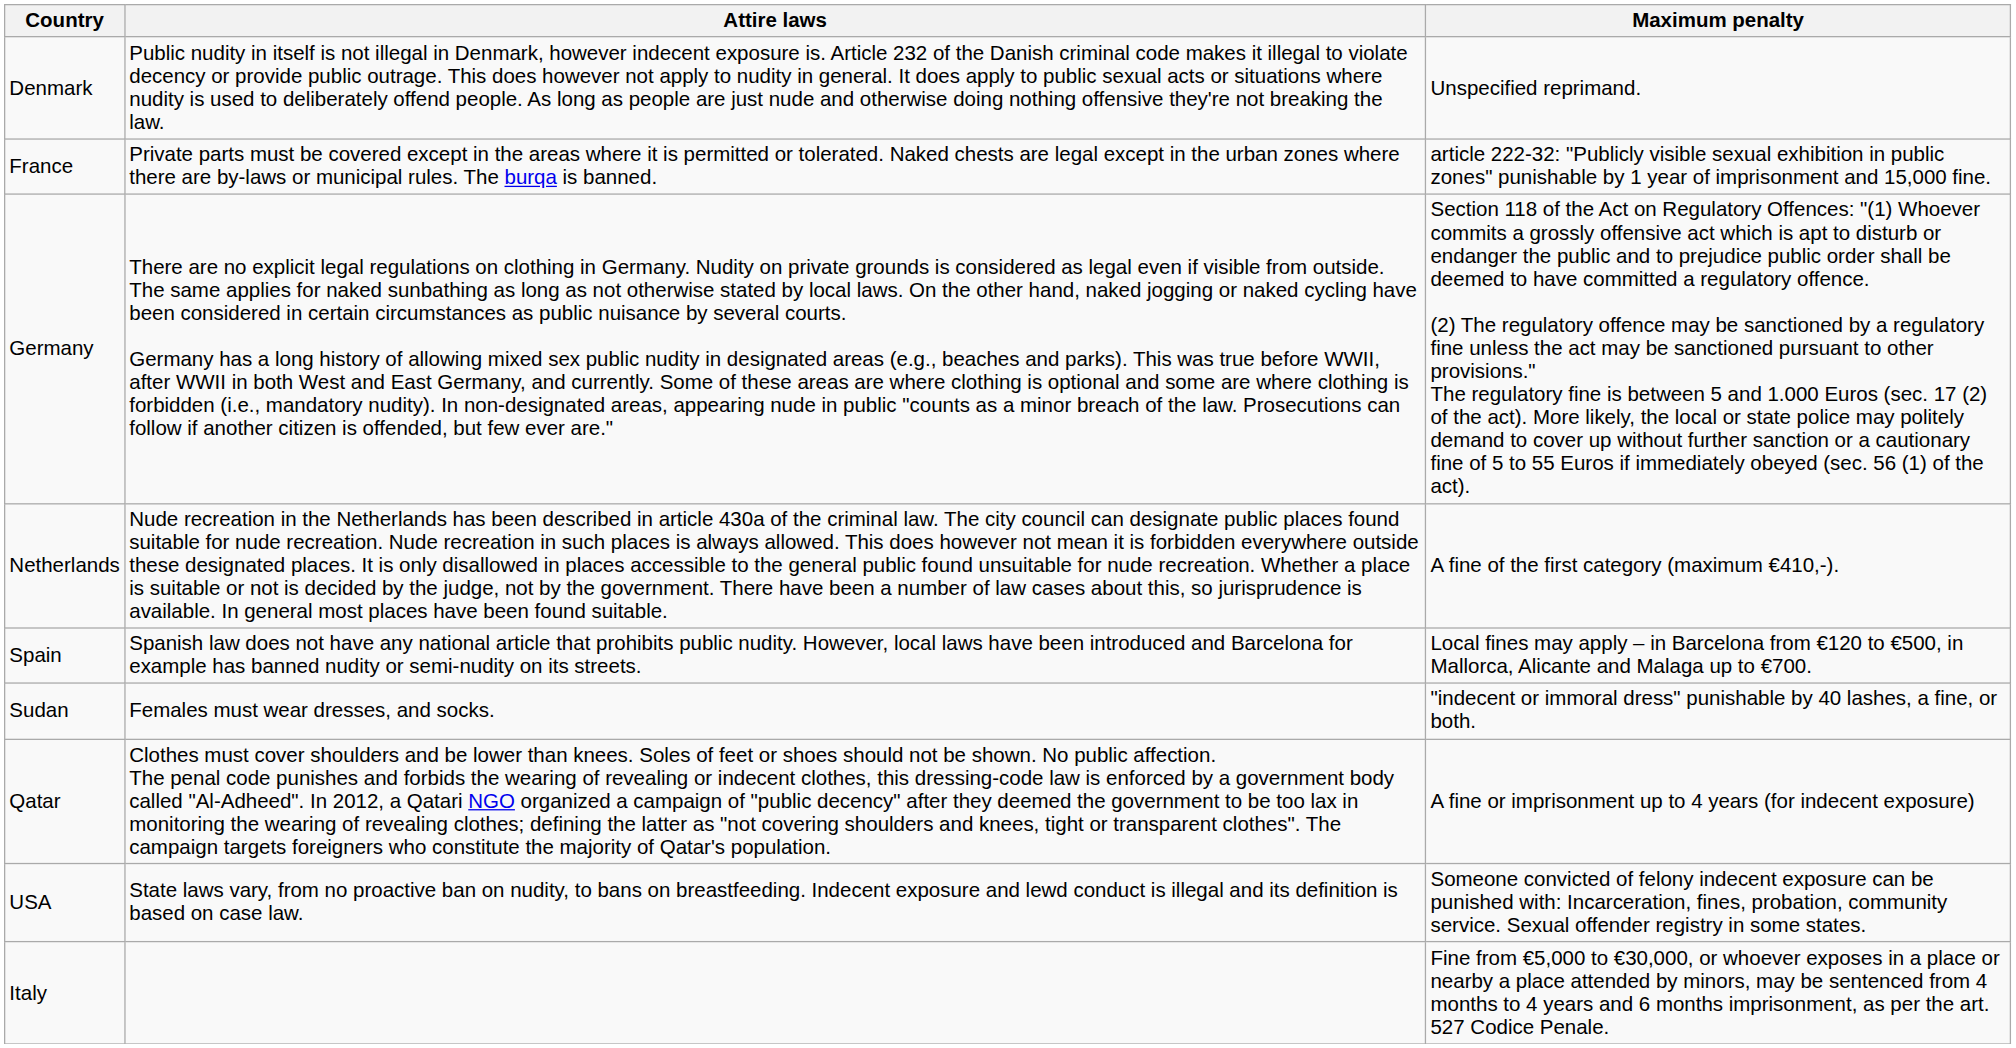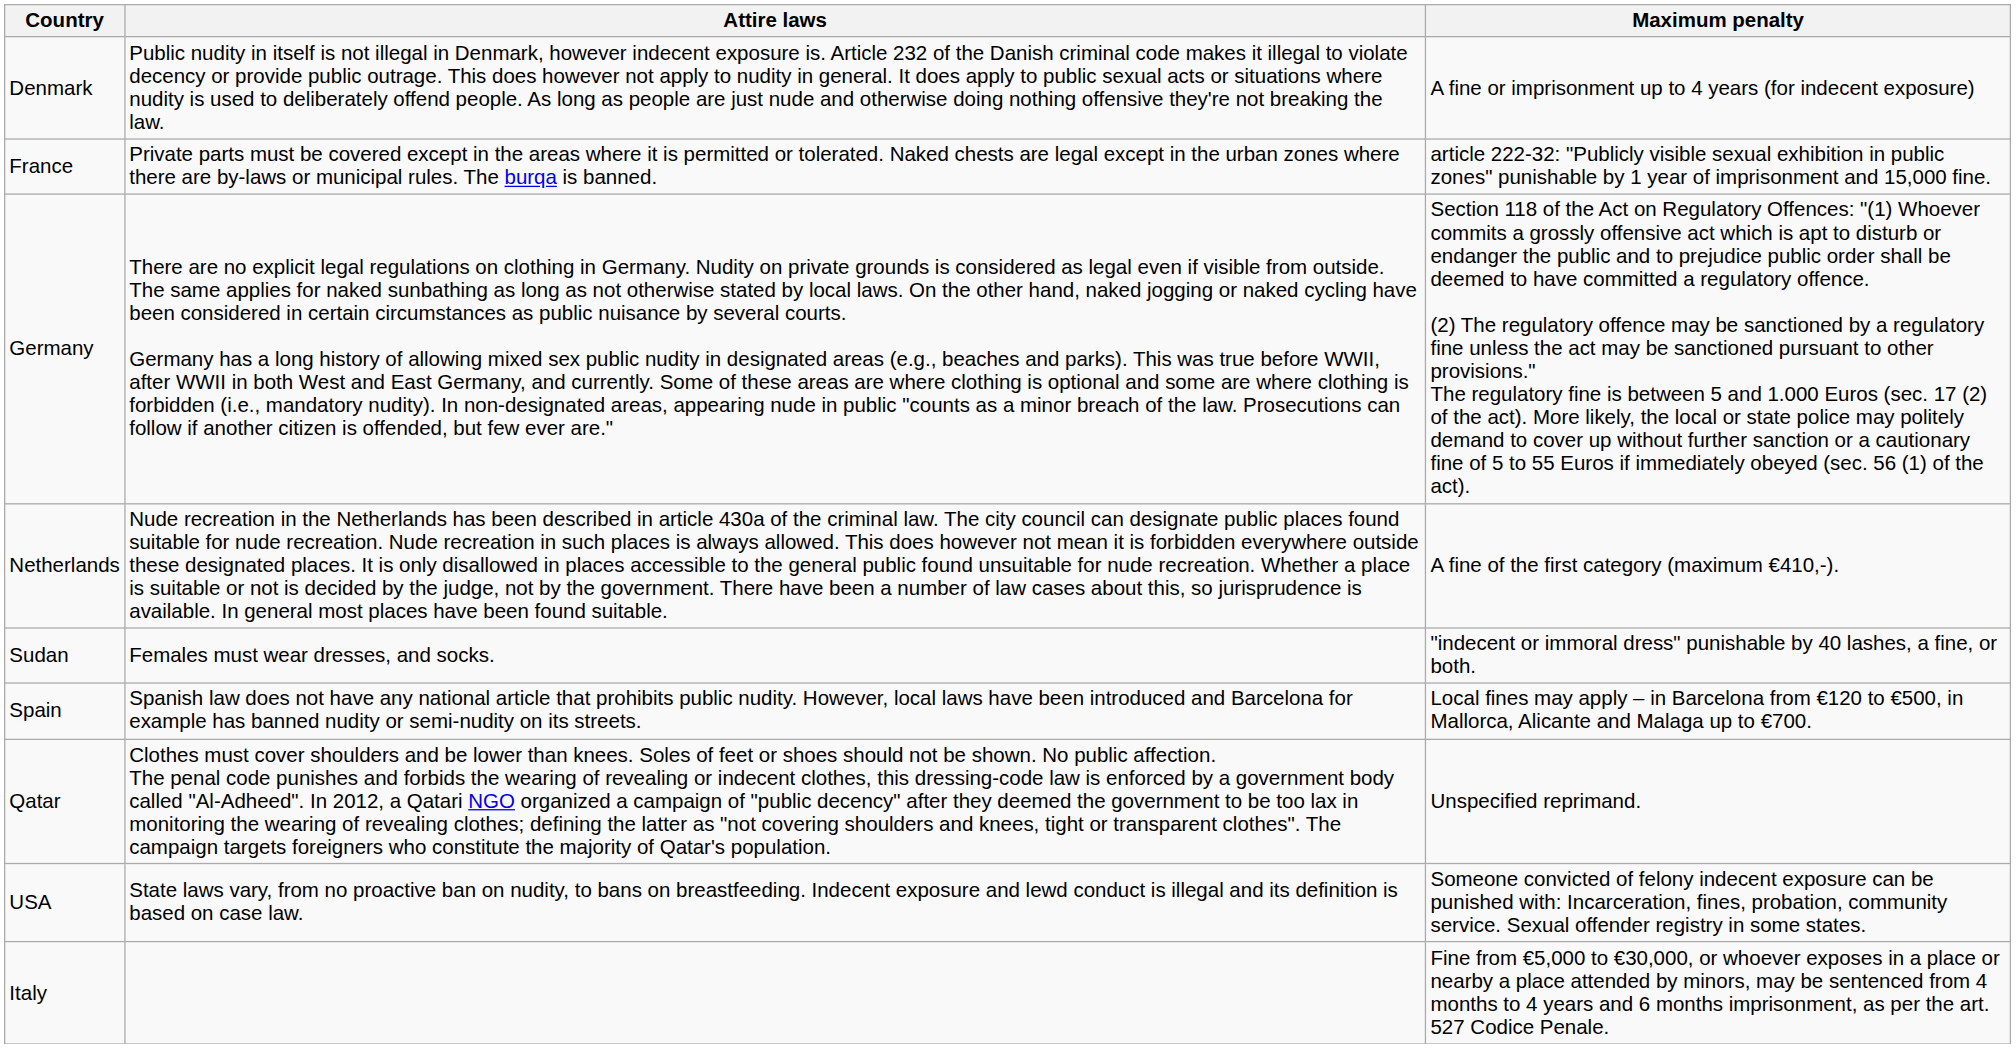(1536, 87) Unspecified reprimand. -> (1703, 87) A fine or imprisonment up to 4 years (for indecent exposure)
rows swapped: (36, 655) <-> (39, 710)
(1703, 801) A fine or imprisonment up to 4 years (for indecent exposure) -> (1536, 801) Unspecified reprimand.
